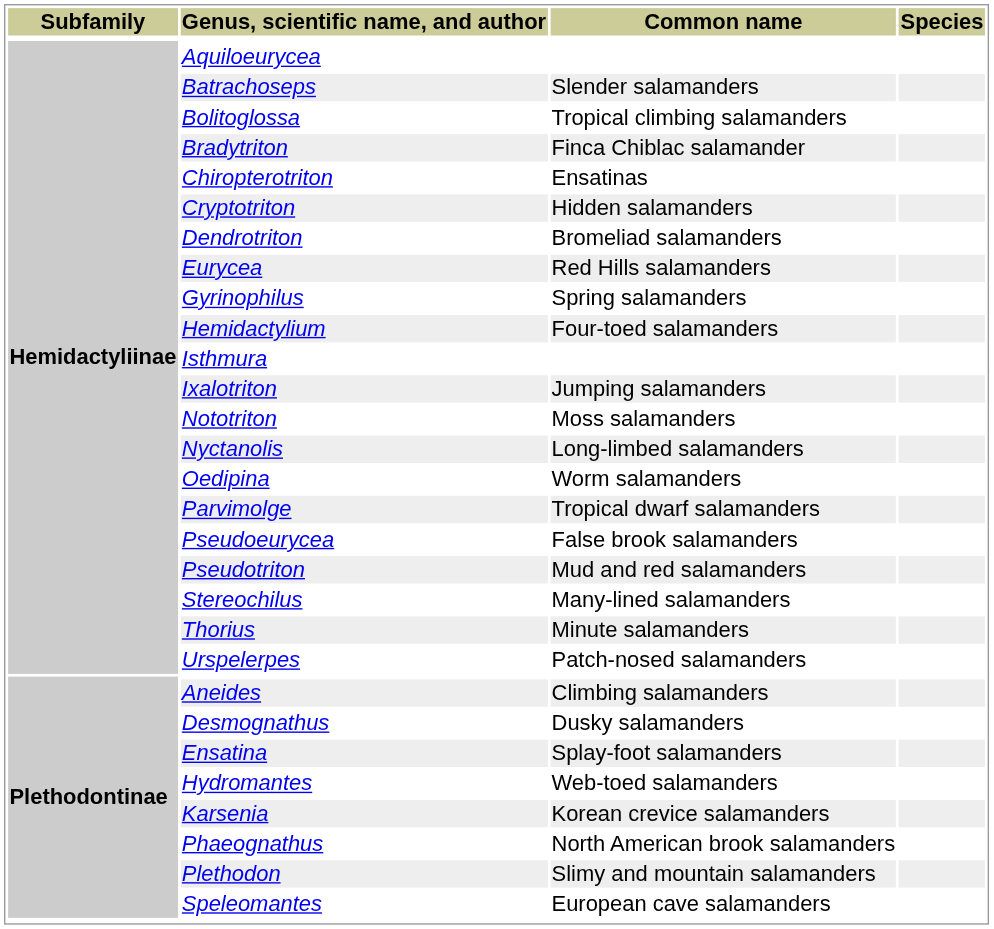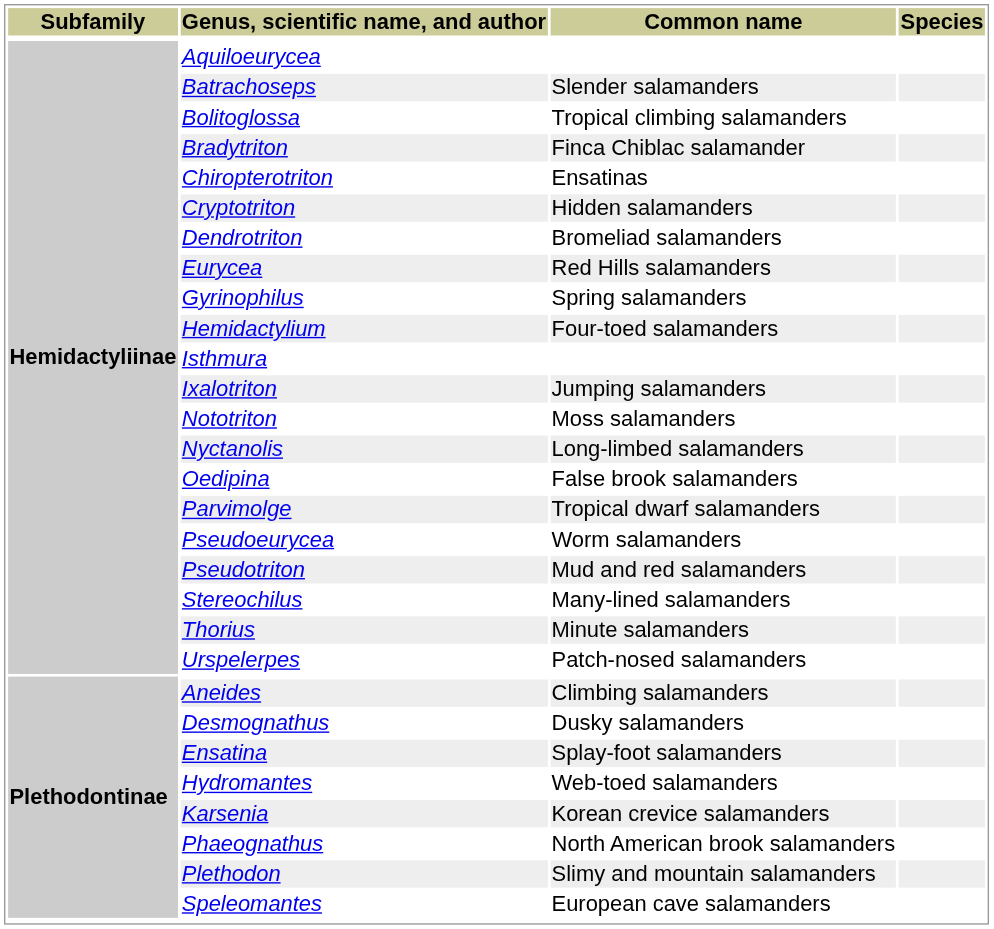(646, 479) Worm salamanders -> (675, 479) False brook salamanders
(675, 539) False brook salamanders -> (646, 539) Worm salamanders
